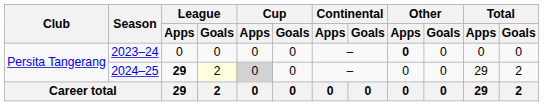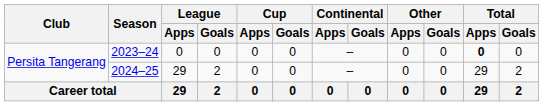(406, 52) bold -> (406, 52) normal
(481, 52) normal -> (481, 52) bold
(179, 71) bold -> (179, 71) normal
(217, 71) lightyellow background -> (217, 71) no background
(255, 71) lightgrey background -> (255, 71) no background
